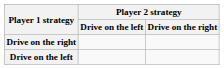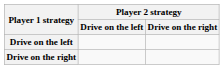(41, 42) Drive on the right -> (41, 42) Drive on the left
(41, 57) Drive on the left -> (41, 57) Drive on the right
